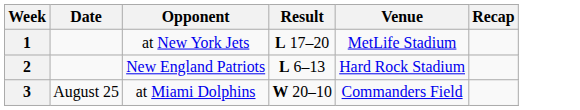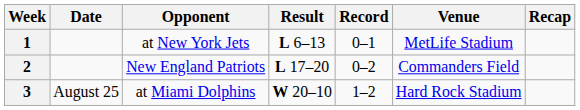+ column: (364, 17)
(302, 42) L 17–20 -> (302, 42) L 6–13
(302, 67) L 6–13 -> (302, 67) L 17–20
(402, 67) Hard Rock Stadium -> (459, 67) Commanders Field
(402, 92) Commanders Field -> (459, 92) Hard Rock Stadium
